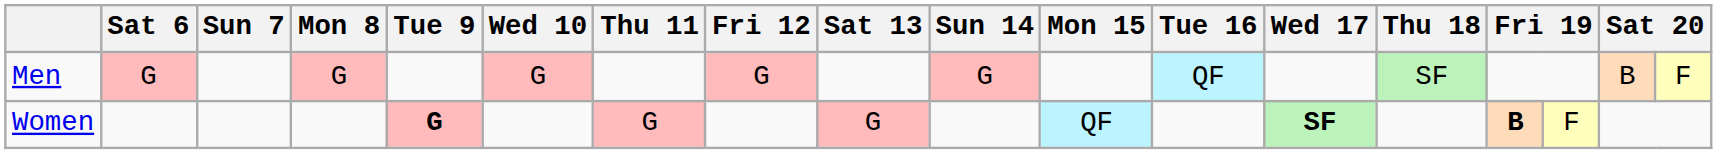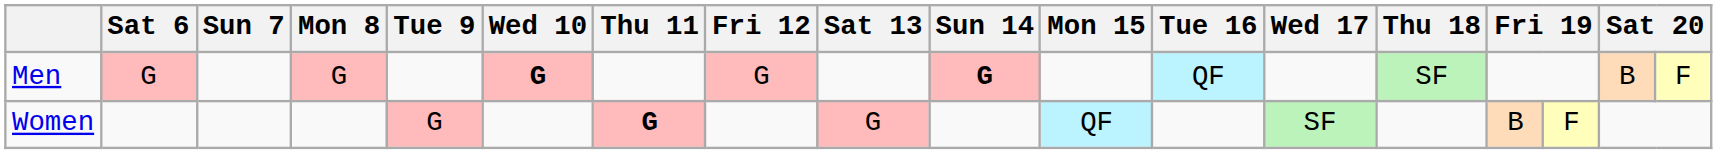(538, 76) normal -> (538, 76) bold
(985, 76) normal -> (985, 76) bold
(434, 123) bold -> (434, 123) normal
(650, 123) normal -> (650, 123) bold
(1320, 123) bold -> (1320, 123) normal
(1516, 123) bold -> (1516, 123) normal
